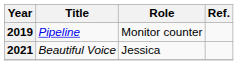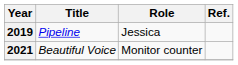(162, 32) Monitor counter -> (141, 32) Jessica
(141, 50) Jessica -> (162, 50) Monitor counter
